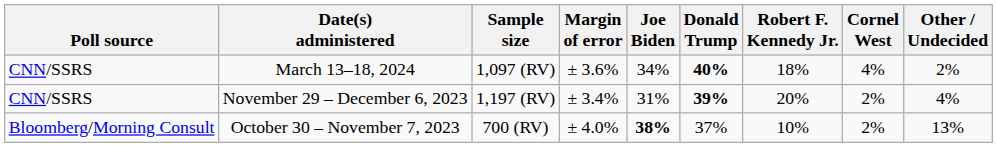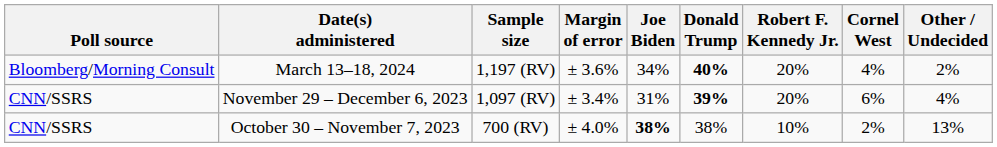(51, 69) CNN/SSRS -> (112, 69) Bloomberg/Morning Consult
(515, 69) 1,097 (RV) -> (515, 69) 1,197 (RV)
(793, 69) 18% -> (793, 69) 20%
(515, 98) 1,197 (RV) -> (515, 98) 1,097 (RV)
(873, 98) 2% -> (873, 98) 6%
(112, 128) Bloomberg/Morning Consult -> (51, 128) CNN/SSRS
(711, 128) 37% -> (711, 128) 38%
